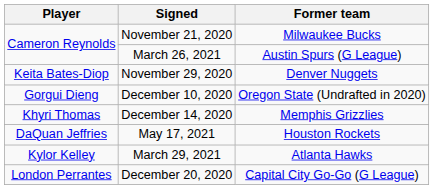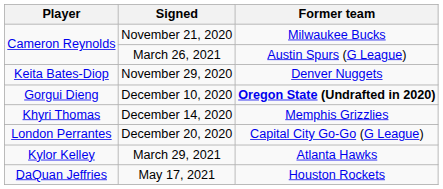(332, 94) normal -> (337, 94) bold
rows swapped: (177, 174) <-> (177, 134)
